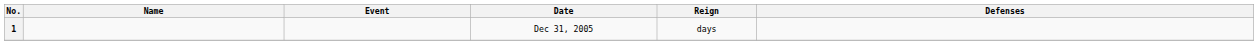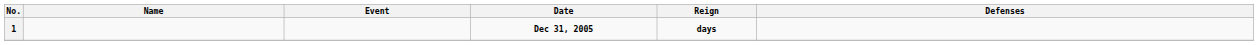(564, 29) normal -> (564, 29) bold
(707, 29) normal -> (707, 29) bold
